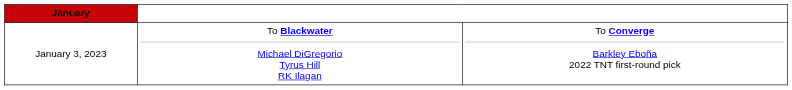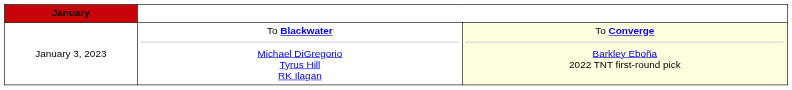(625, 48) no background -> (625, 48) lightyellow background
